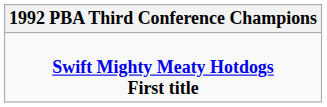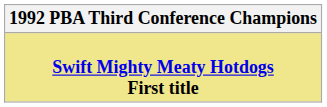(163, 77) no background -> (163, 77) khaki background
